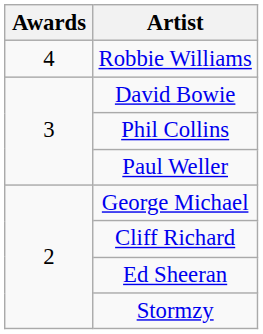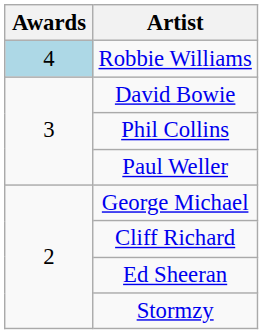(49, 58) no background -> (49, 58) lightblue background
